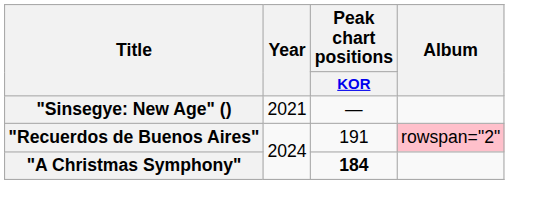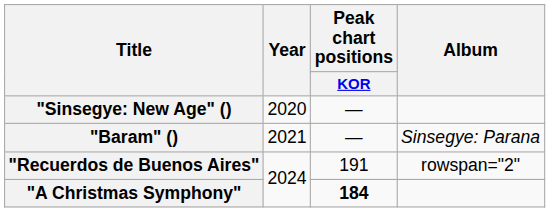(287, 109) 2021 -> (287, 109) 2020
+ row: (134, 137)
(451, 137) pink background -> (471, 165) no background
